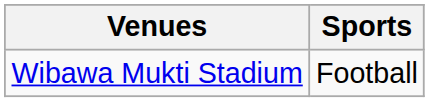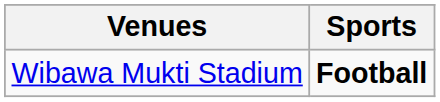(367, 72) normal -> (372, 72) bold
